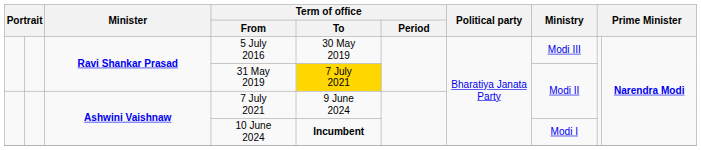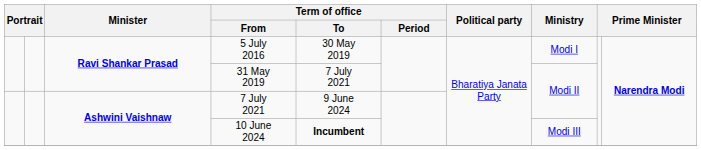(564, 50) Modi III -> (564, 50) Modi I
(339, 77) gold background -> (339, 77) no background
(564, 132) Modi I -> (564, 132) Modi III
